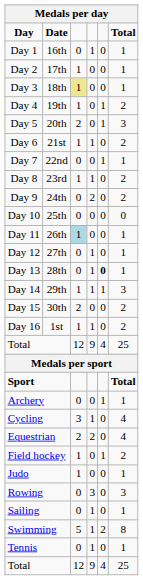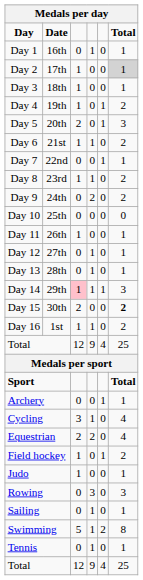(123, 69) no background -> (123, 69) lightgrey background
(79, 87) khaki background -> (79, 87) no background
(79, 234) lightblue background -> (79, 234) no background
(103, 271) bold -> (103, 271) normal
(79, 289) no background -> (79, 289) pink background
(123, 308) normal -> (123, 308) bold
